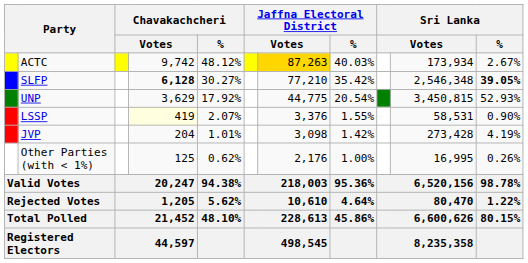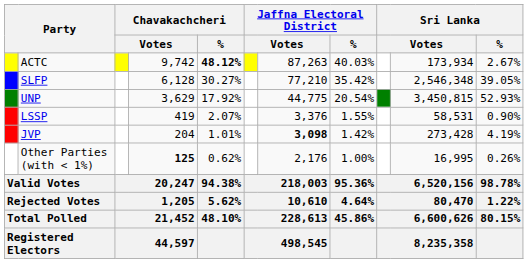(221, 62) normal -> (221, 62) bold
(307, 62) gold background -> (307, 62) no background
(178, 80) bold -> (178, 80) normal
(500, 80) bold -> (500, 80) normal
(185, 116) lightyellow background -> (185, 116) no background
(311, 134) normal -> (311, 134) bold
(185, 159) normal -> (185, 159) bold
